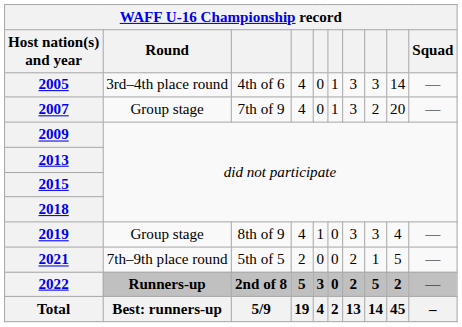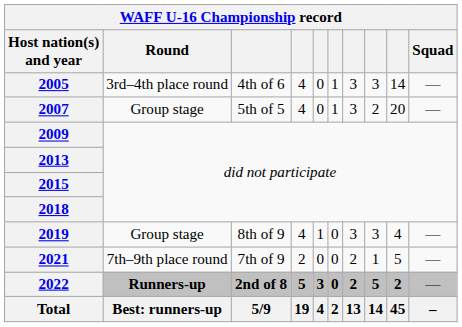(261, 110) 7th of 9 -> (261, 110) 5th of 5
(261, 259) 5th of 5 -> (261, 259) 7th of 9
